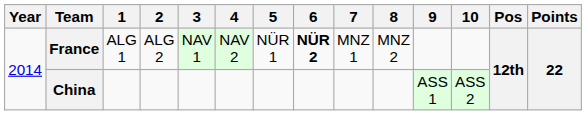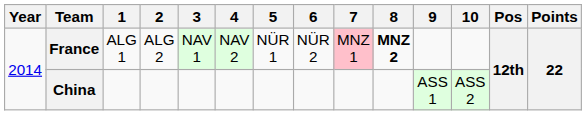(313, 49) bold -> (313, 49) normal
(353, 49) no background -> (353, 49) pink background
(394, 49) normal -> (394, 49) bold
